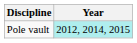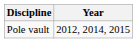(93, 29) paleturquoise background -> (93, 29) no background
